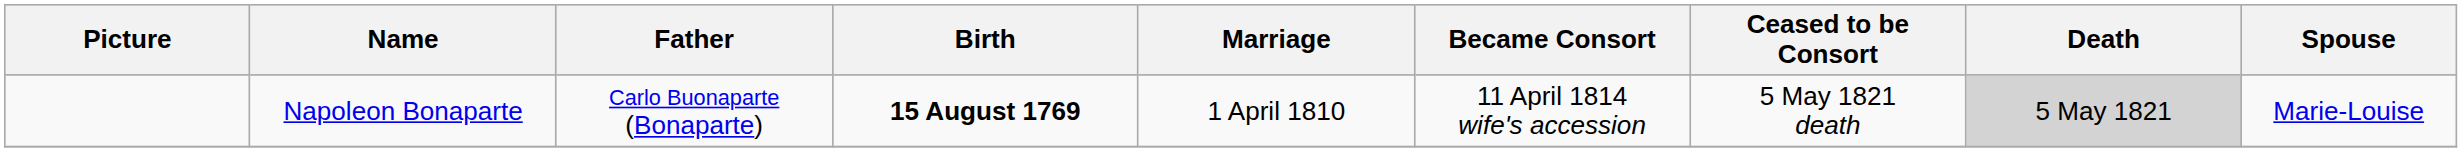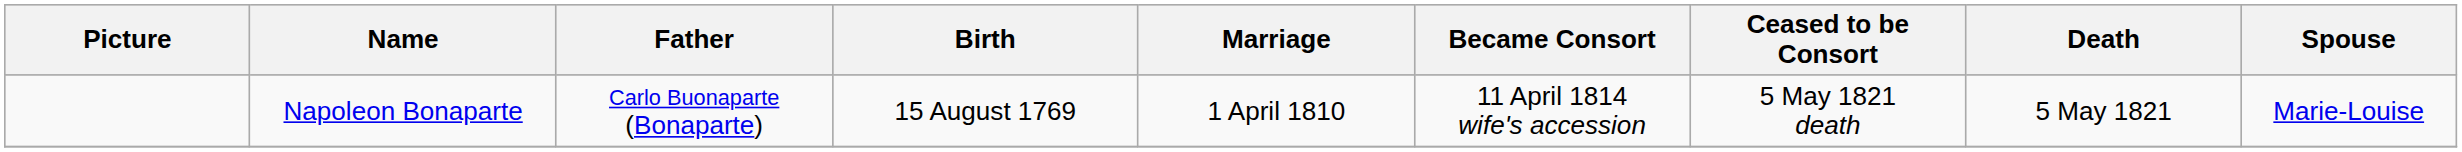(985, 110) bold -> (985, 110) normal
(2104, 110) lightgrey background -> (2104, 110) no background
